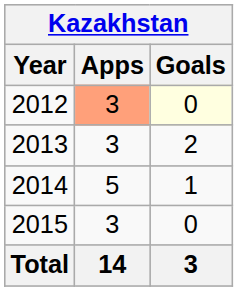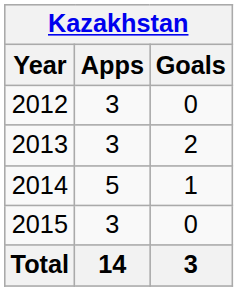(112, 104) lightsalmon background -> (112, 104) no background
(191, 104) lightyellow background -> (191, 104) no background
